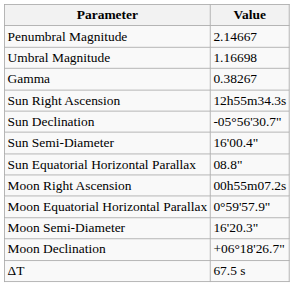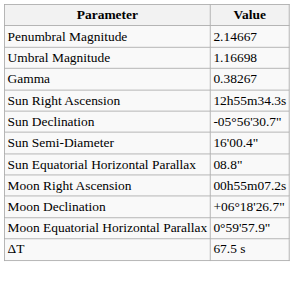rows swapped: (57, 249) <-> (107, 206)
- row: (66, 228)
